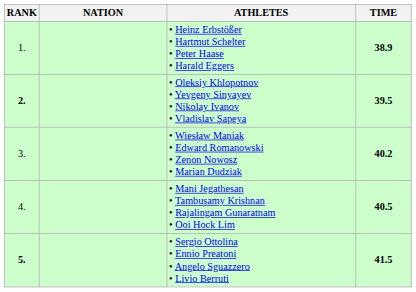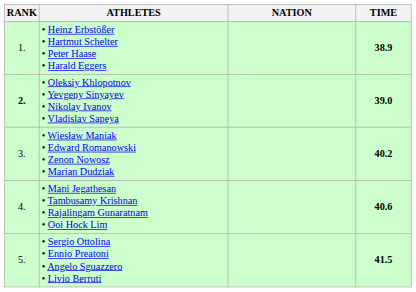columns swapped: (103, 13) <-> (261, 13)
(383, 101) 39.5 -> (383, 101) 39.0
(383, 207) 40.5 -> (383, 207) 40.6
(22, 260) bold -> (22, 260) normal
